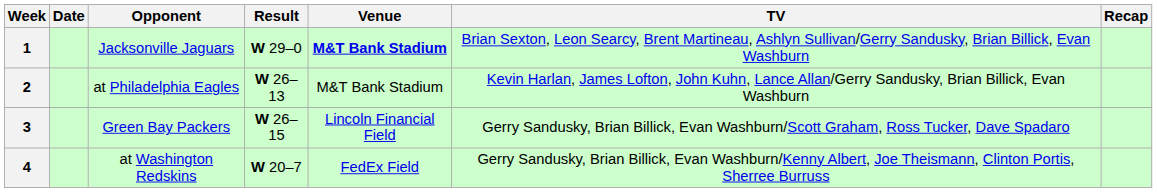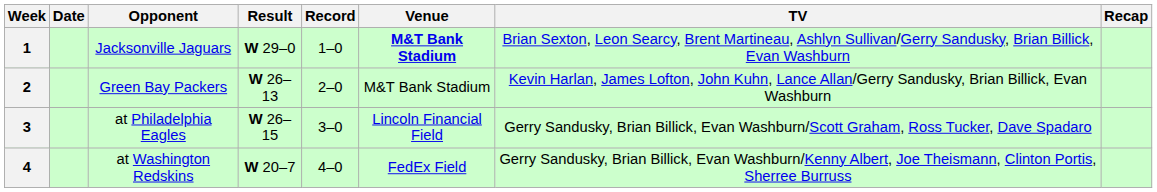+ column: (330, 16)
(166, 87) at Philadelphia Eagles -> (163, 87) Green Bay Packers
(166, 127) Green Bay Packers -> (163, 127) at Philadelphia Eagles
